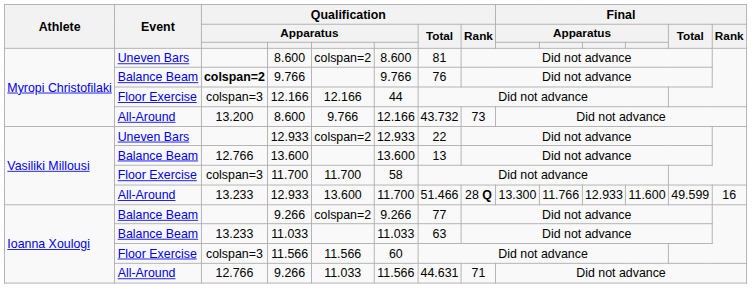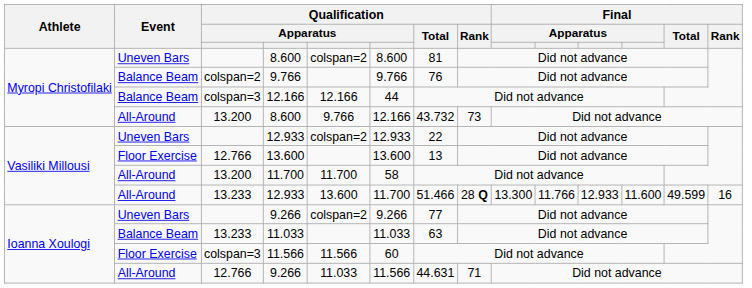(234, 78) bold -> (232, 78) normal
(157, 97) Floor Exercise -> (158, 97) Balance Beam
(158, 156) Balance Beam -> (157, 156) Floor Exercise
(157, 176) Floor Exercise -> (147, 176) All-Around
(234, 176) colspan=3 -> (232, 176) 13.200
(158, 215) Balance Beam -> (153, 215) Uneven Bars
